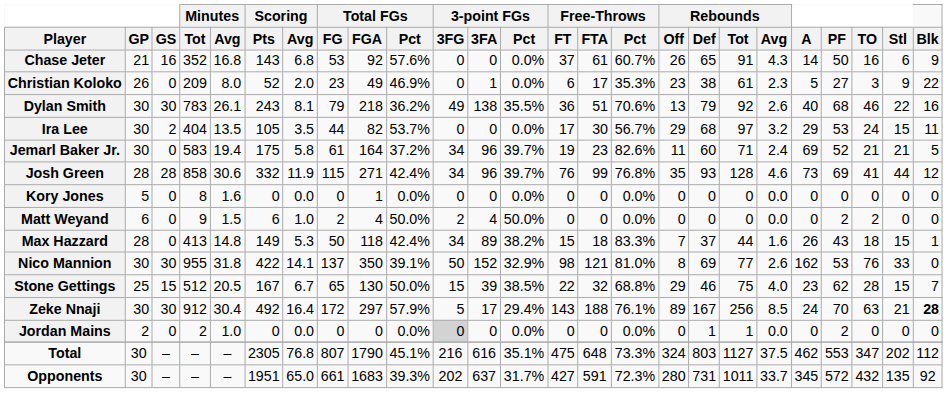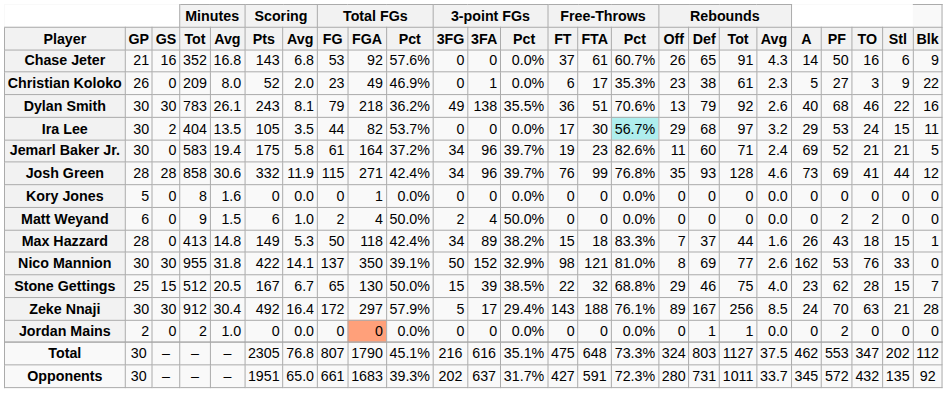(635, 129) no background -> (635, 129) paleturquoise background
(931, 309) bold -> (931, 309) normal
(379, 331) no background -> (379, 331) lightsalmon background
(460, 331) lightgrey background -> (460, 331) no background
